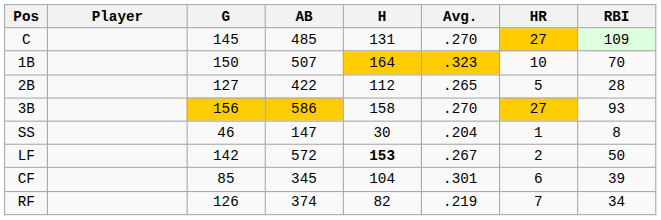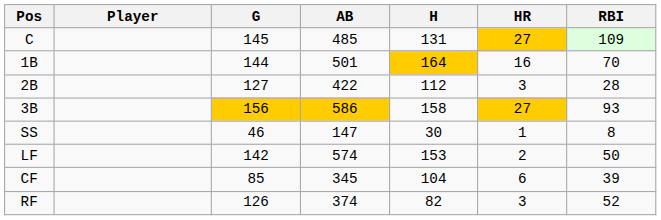- column: (460, 16)
(226, 63) 150 -> (256, 63) 144
(304, 63) 507 -> (345, 63) 501
(538, 63) 10 -> (522, 63) 16
(538, 86) 5 -> (522, 86) 3
(304, 156) 572 -> (345, 156) 574
(382, 156) bold -> (434, 156) normal
(538, 203) 7 -> (522, 203) 3
(617, 203) 34 -> (611, 203) 52
